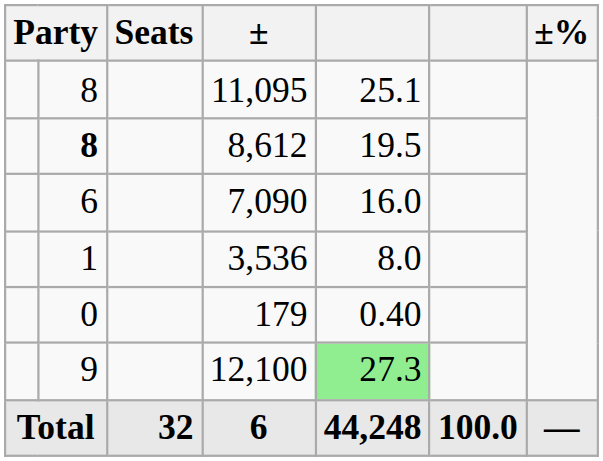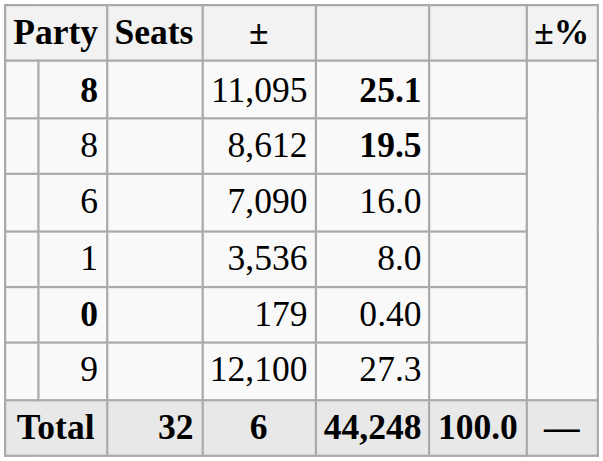(89, 88) normal -> (89, 88) bold
(390, 88) normal -> (390, 88) bold
(89, 145) bold -> (89, 145) normal
(390, 145) normal -> (390, 145) bold
(89, 314) normal -> (89, 314) bold
(390, 370) lightgreen background -> (390, 370) no background
